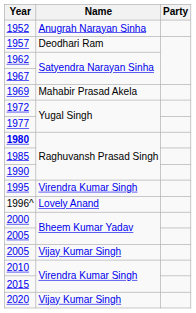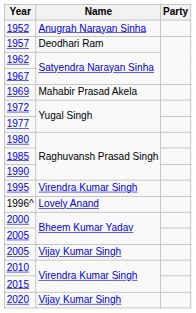(18, 140) bold -> (18, 140) normal
